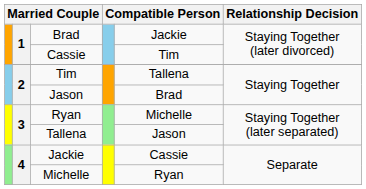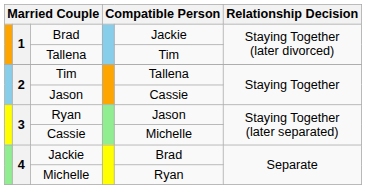(66, 54) Cassie -> (66, 54) Tallena
(169, 94) Brad -> (169, 94) Cassie
(169, 114) Michelle -> (169, 114) Jason
(66, 134) Tallena -> (66, 134) Cassie
(169, 134) Jason -> (169, 134) Michelle
(169, 154) Cassie -> (169, 154) Brad
